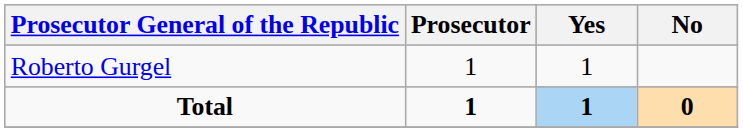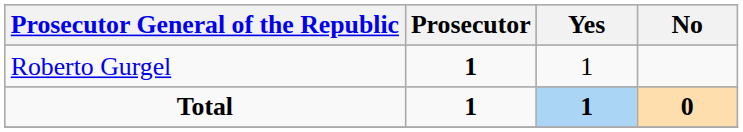(471, 65) normal -> (471, 65) bold
